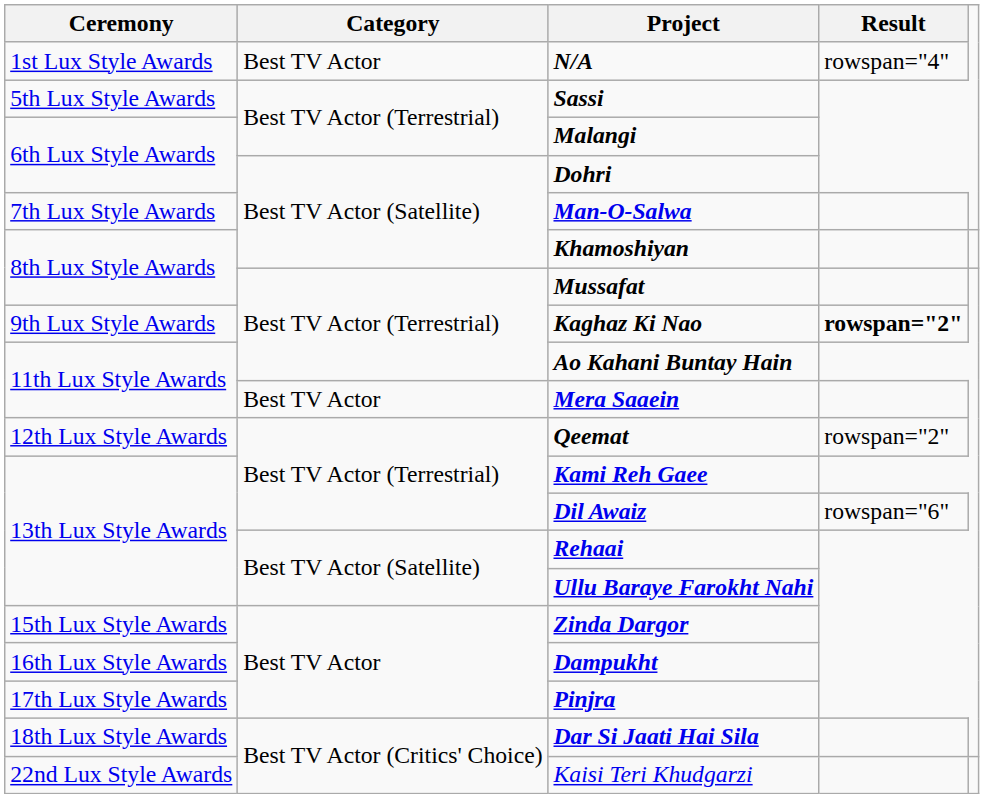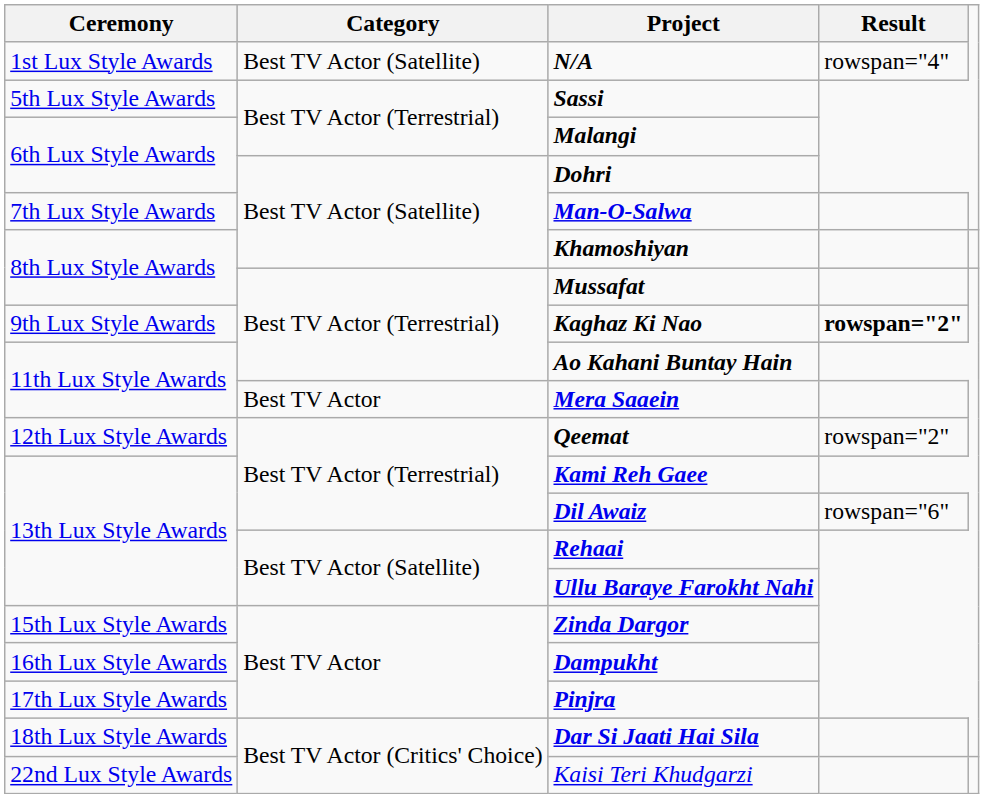(312, 60) Best TV Actor -> (362, 60) Best TV Actor (Satellite)
